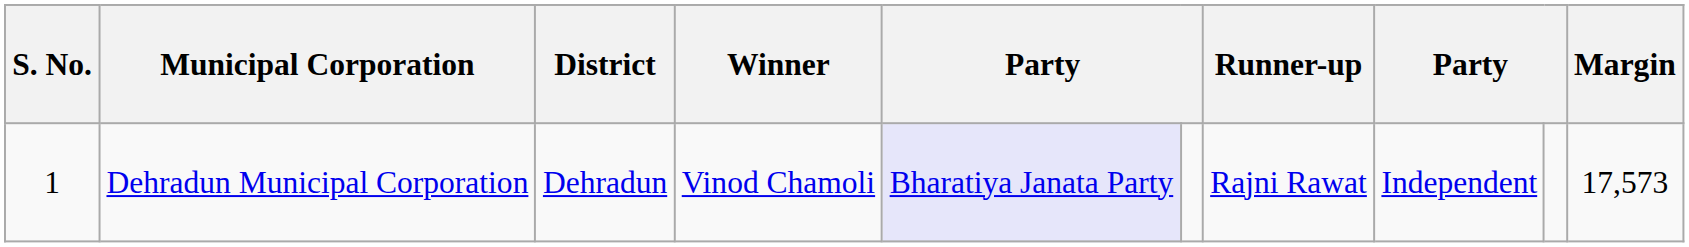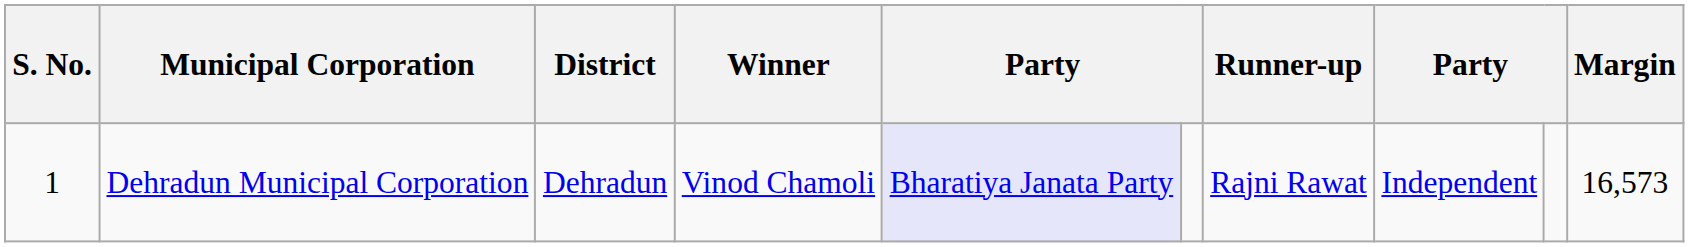(1625, 181) 17,573 -> (1625, 181) 16,573
